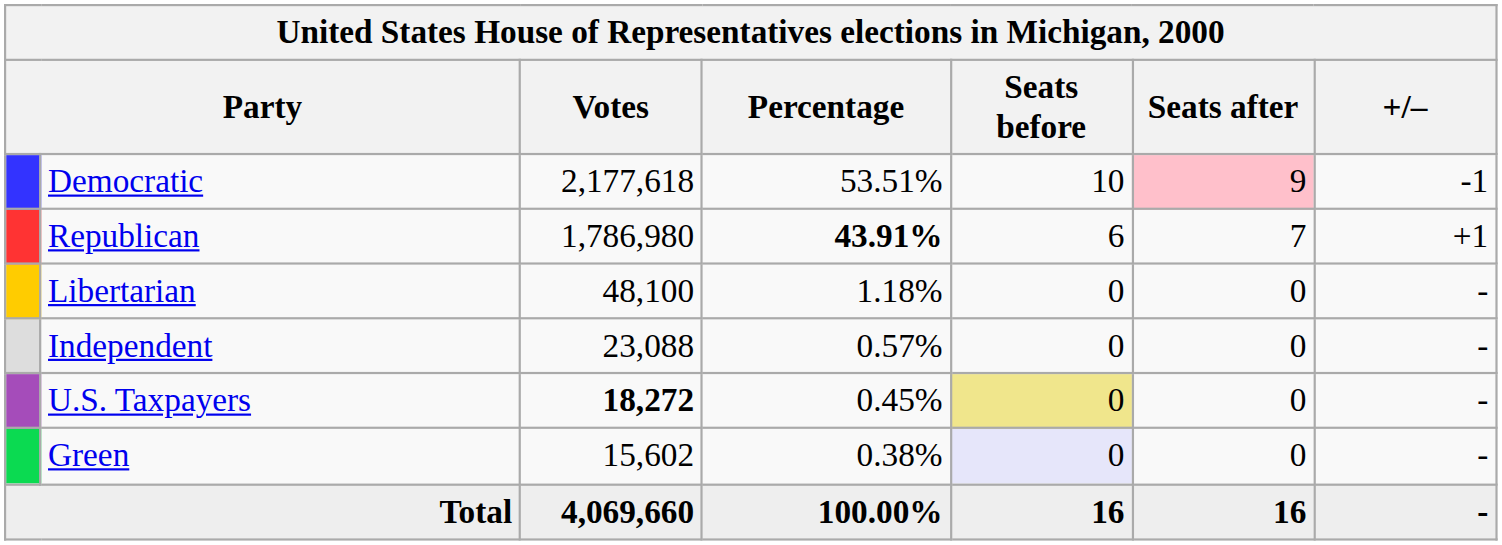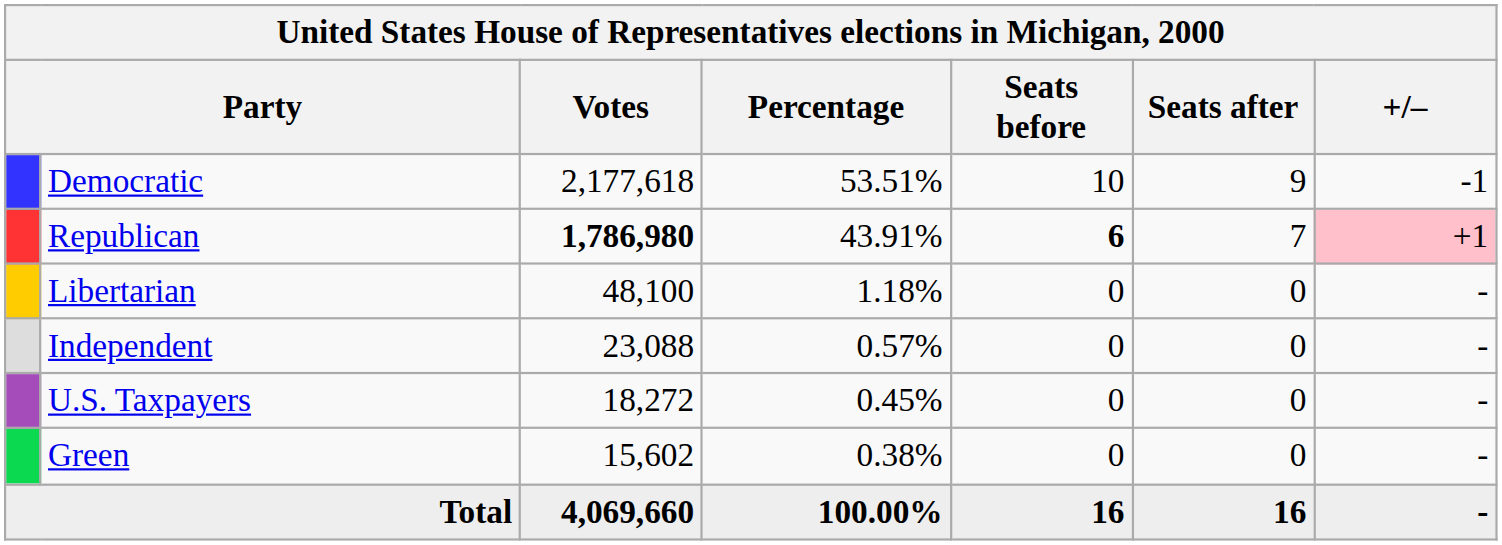(1298, 181) pink background -> (1298, 181) no background
(628, 236) normal -> (628, 236) bold
(888, 236) bold -> (891, 236) normal
(1116, 236) normal -> (1116, 236) bold
(1471, 236) no background -> (1471, 236) pink background
(648, 400) bold -> (648, 400) normal
(1116, 400) khaki background -> (1116, 400) no background
(1116, 455) lavender background -> (1116, 455) no background
